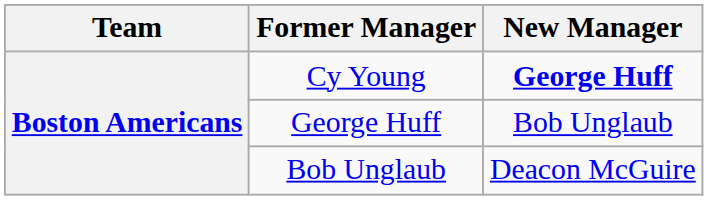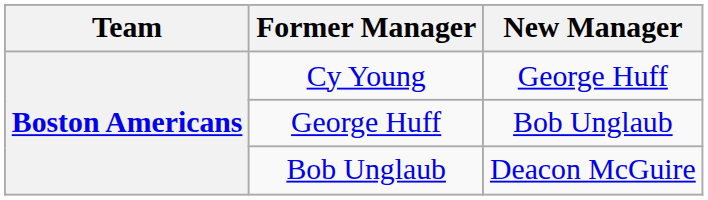(593, 75) bold -> (593, 75) normal
